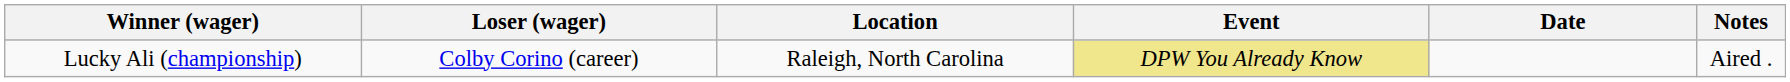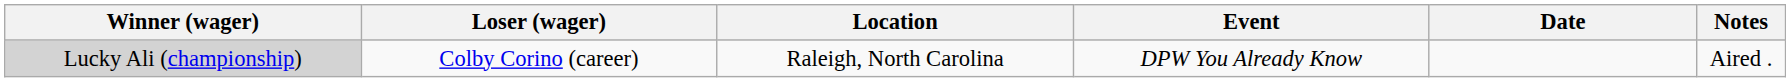(183, 58) no background -> (183, 58) lightgrey background
(1251, 58) khaki background -> (1251, 58) no background
